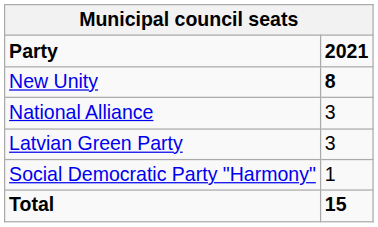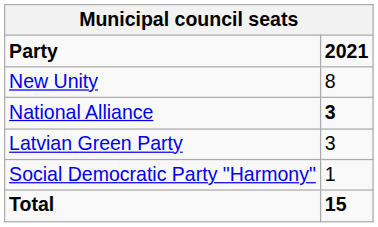(330, 81) bold -> (330, 81) normal
(330, 112) normal -> (330, 112) bold
